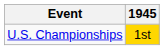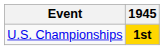(142, 34) normal -> (142, 34) bold
